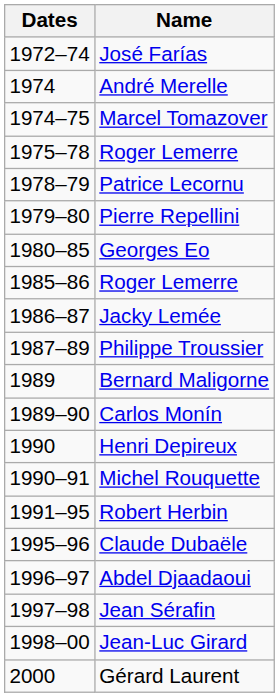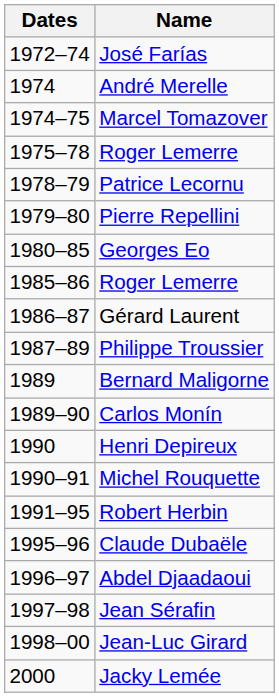(160, 315) Jacky Lemée -> (169, 315) Gérard Laurent
(169, 675) Gérard Laurent -> (160, 675) Jacky Lemée
